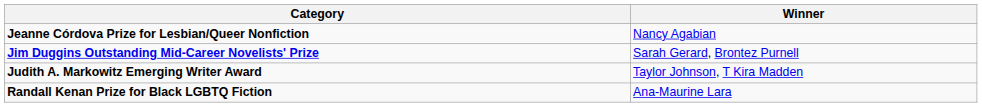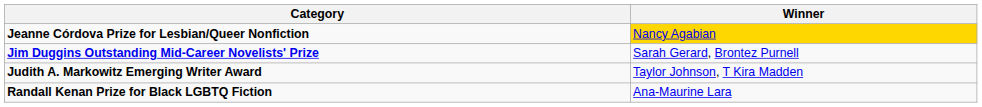(675, 33) no background -> (675, 33) gold background
